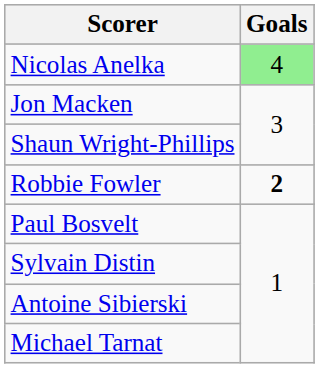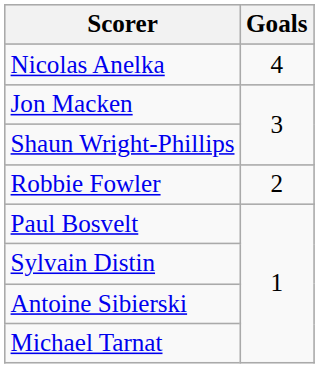(277, 64) lightgreen background -> (277, 64) no background
(277, 183) bold -> (277, 183) normal
